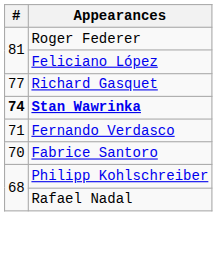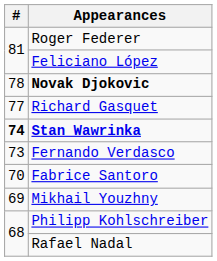+ row: (90, 85)
(16, 130) 71 -> (16, 153) 73
+ row: (95, 199)
